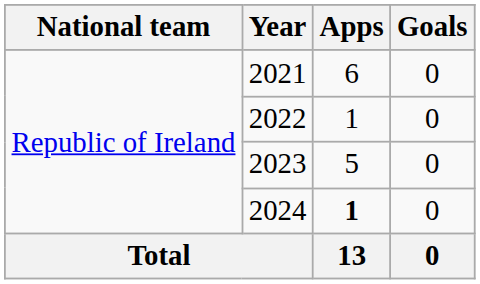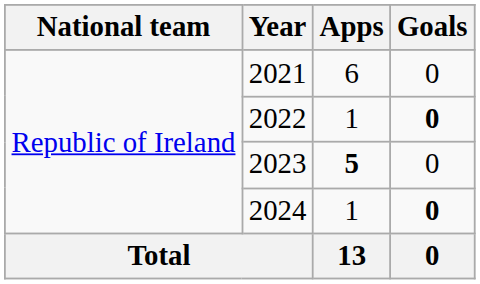(432, 118) normal -> (432, 118) bold
(352, 164) normal -> (352, 164) bold
(352, 210) bold -> (352, 210) normal
(432, 210) normal -> (432, 210) bold
